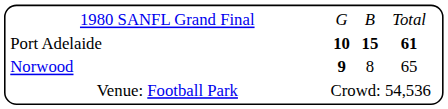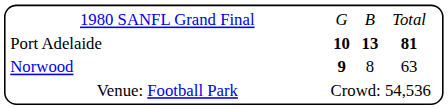(370, 43) 15 -> (370, 43) 13
(409, 43) 61 -> (409, 43) 81
(409, 67) 65 -> (409, 67) 63
